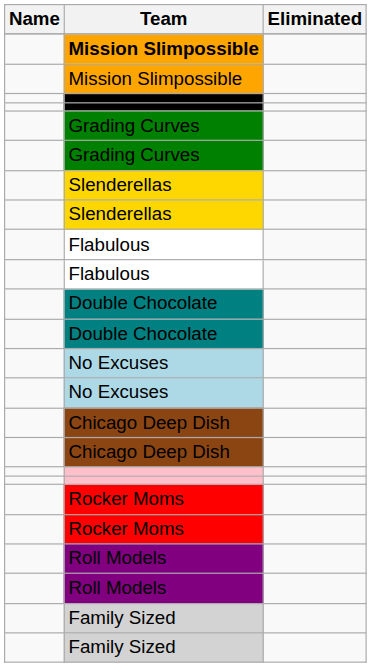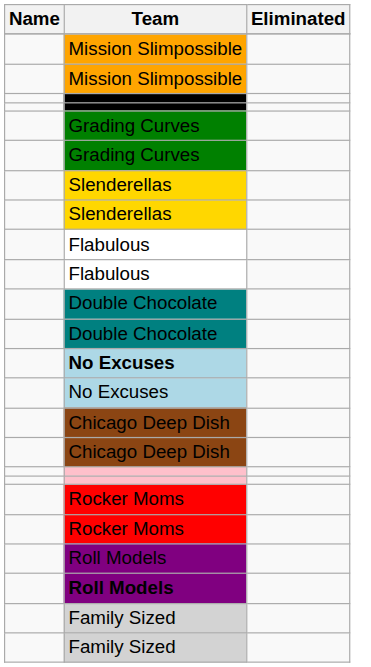(164, 49) bold -> (155, 49) normal
(118, 363) normal -> (122, 363) bold
(117, 588) normal -> (121, 588) bold
